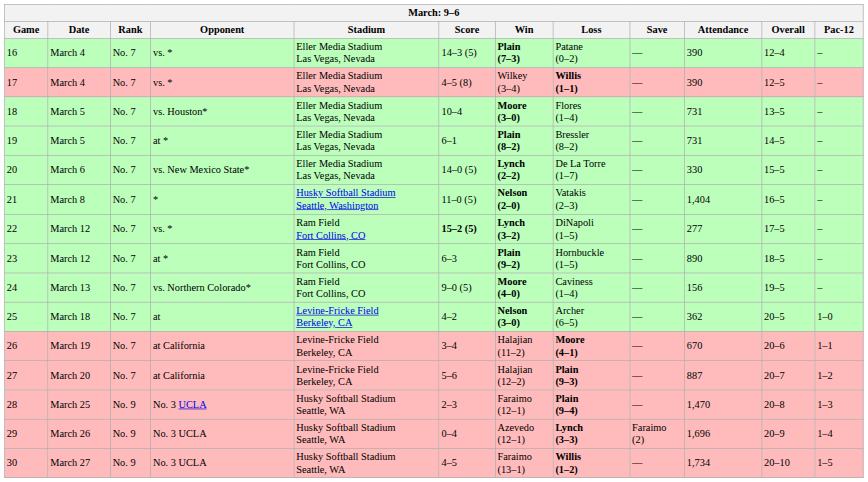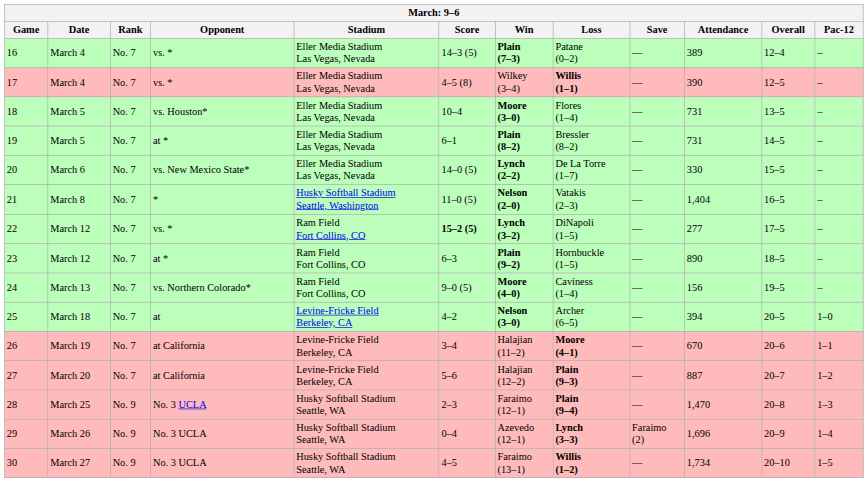(695, 53) 390 -> (695, 53) 389
(695, 316) 362 -> (695, 316) 394
